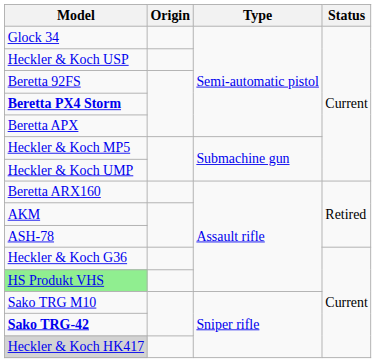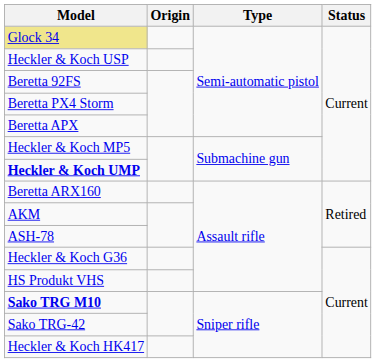(33, 37) no background -> (33, 37) khaki background
(64, 103) bold -> (61, 103) normal
(70, 170) normal -> (74, 170) bold
(56, 280) lightgreen background -> (56, 280) no background
(52, 302) normal -> (54, 302) bold
(48, 324) bold -> (46, 324) normal
(76, 346) lightgrey background -> (76, 346) no background
